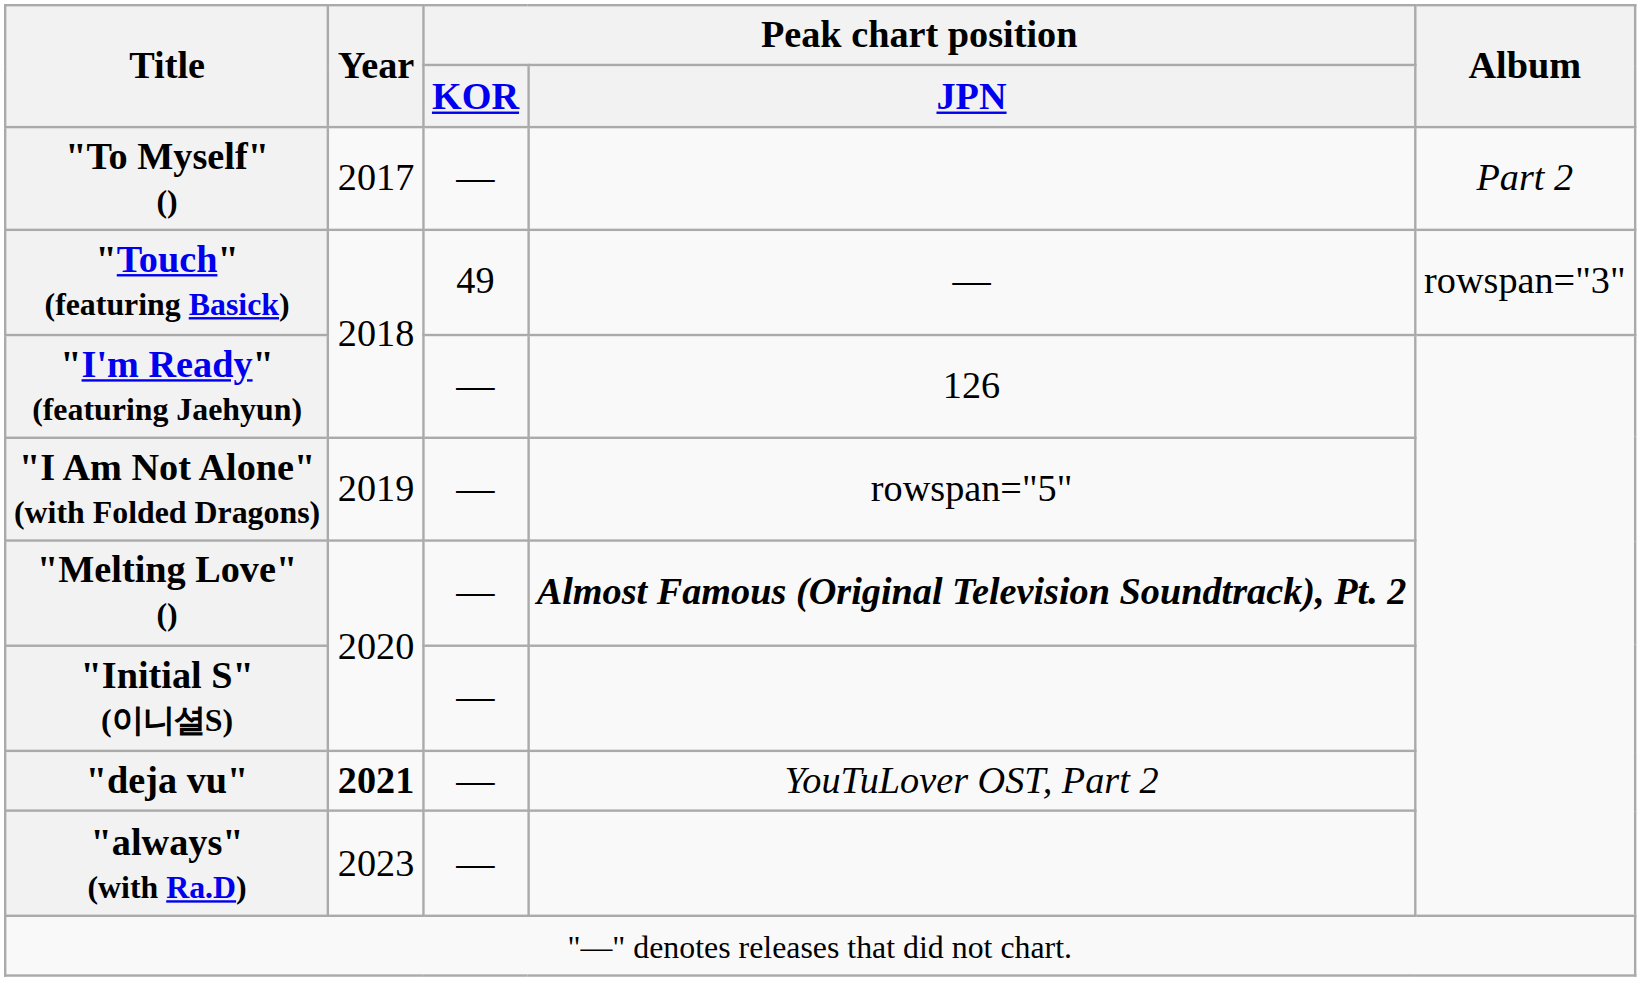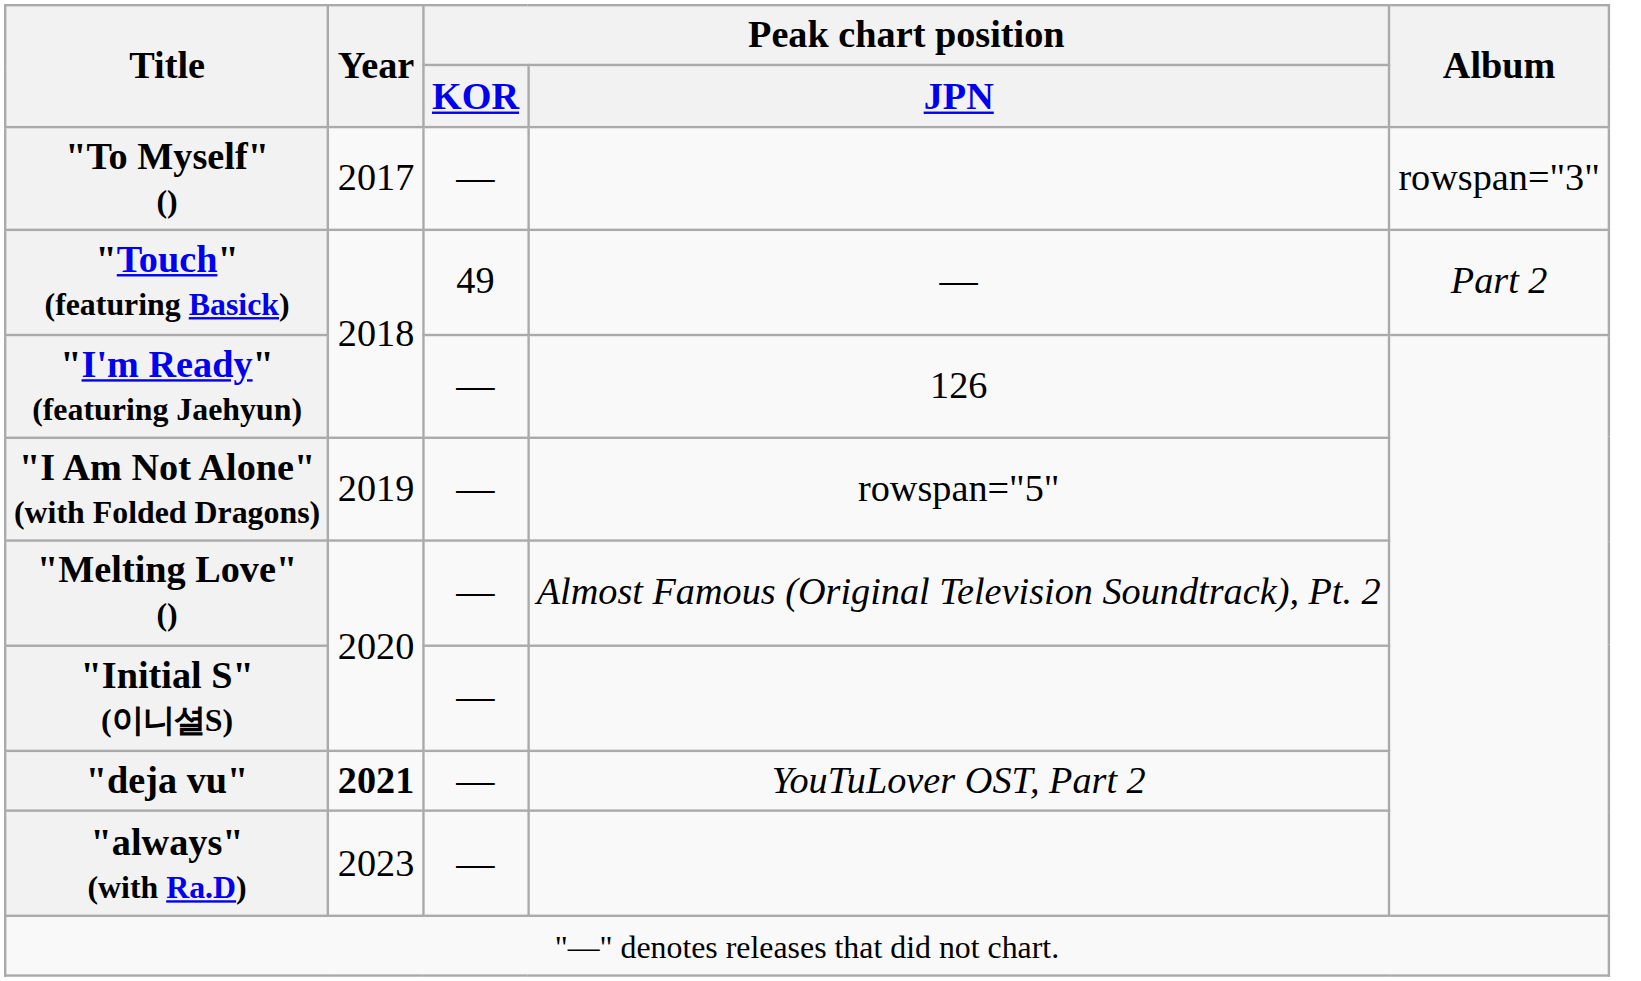(1525, 177) Part 2 -> (1499, 177) rowspan="3"
(1525, 281) rowspan="3" -> (1499, 281) Part 2
(972, 592) bold -> (959, 592) normal
